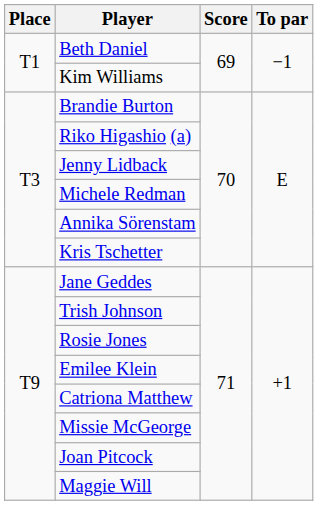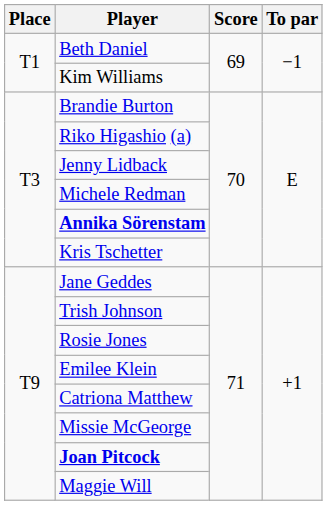(127, 223) normal -> (132, 223) bold
(106, 456) normal -> (110, 456) bold
